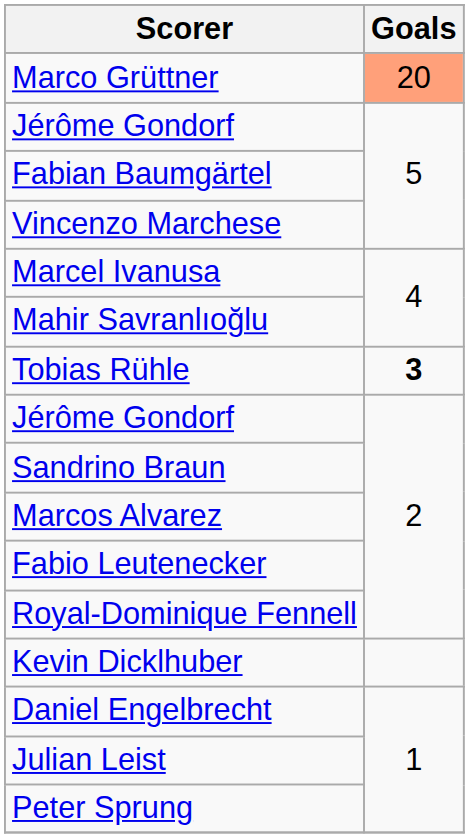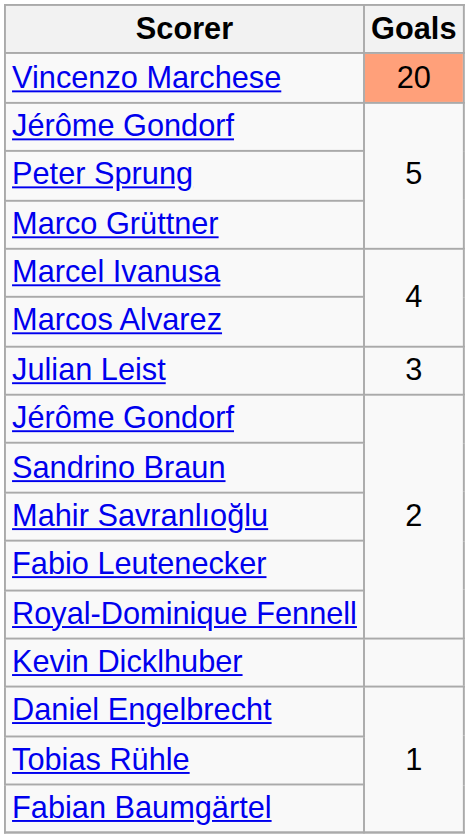(115, 77) Marco Grüttner -> (147, 77) Vincenzo Marchese
(142, 175) Fabian Baumgärtel -> (103, 175) Peter Sprung
(147, 223) Vincenzo Marchese -> (115, 223) Marco Grüttner
(140, 321) Mahir Savranlıoğlu -> (117, 321) Marcos Alvarez
(101, 369) Tobias Rühle -> (89, 369) Julian Leist
(414, 369) bold -> (414, 369) normal
(117, 516) Marcos Alvarez -> (140, 516) Mahir Savranlıoğlu
(89, 759) Julian Leist -> (101, 759) Tobias Rühle
(103, 808) Peter Sprung -> (142, 808) Fabian Baumgärtel
